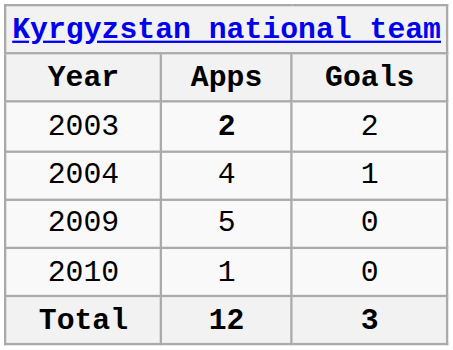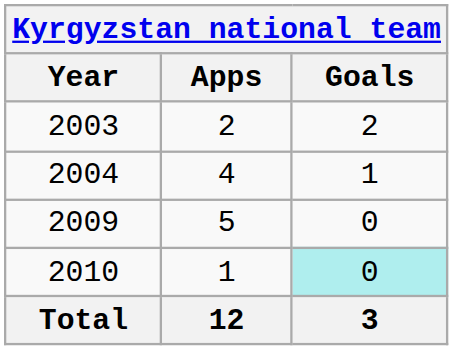(227, 126) bold -> (227, 126) normal
(370, 272) no background -> (370, 272) paleturquoise background
